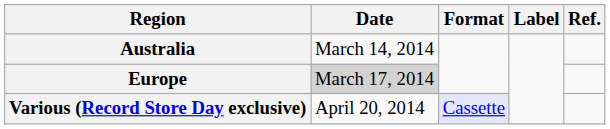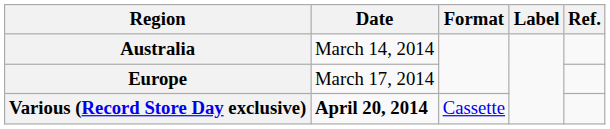(374, 78) lightgrey background -> (374, 78) no background
(370, 108) normal -> (371, 108) bold
(474, 108) lavender background -> (474, 108) no background
